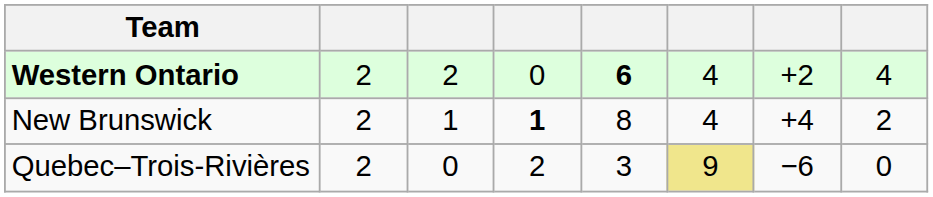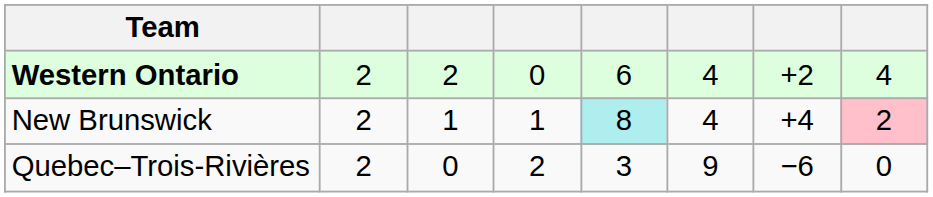(624, 74) bold -> (624, 74) normal
(537, 120) bold -> (537, 120) normal
(624, 120) no background -> (624, 120) paleturquoise background
(884, 120) no background -> (884, 120) pink background
(710, 167) khaki background -> (710, 167) no background
